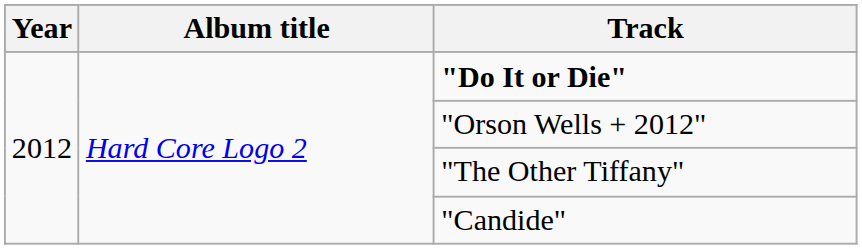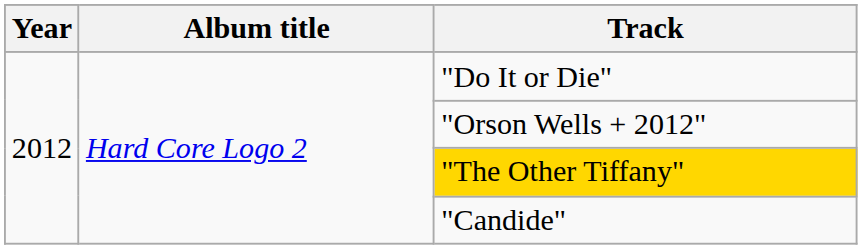(534, 76) bold -> (527, 76) normal
(563, 171) no background -> (563, 171) gold background
